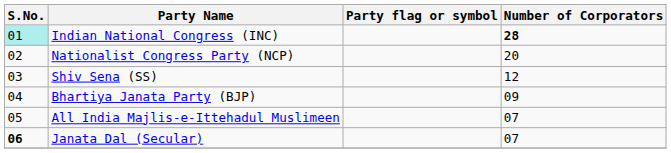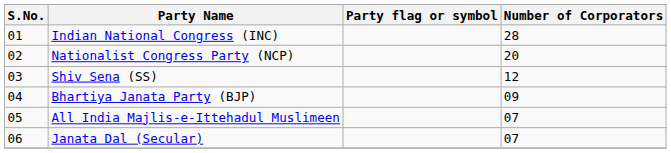(15, 35) paleturquoise background -> (15, 35) no background
(511, 35) bold -> (511, 35) normal
(15, 138) bold -> (15, 138) normal
